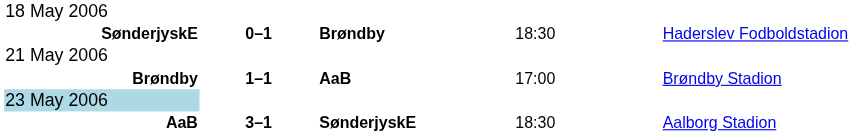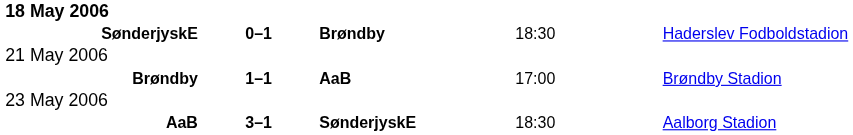(57, 11) normal -> (57, 11) bold
(57, 100) lightblue background -> (57, 100) no background
